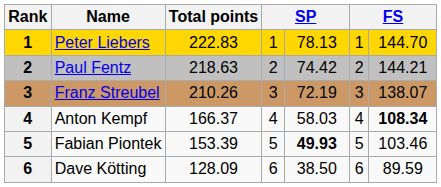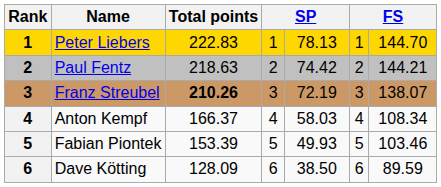(214, 93) normal -> (214, 93) bold
(403, 118) bold -> (403, 118) normal
(317, 144) bold -> (317, 144) normal
